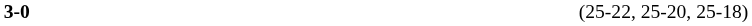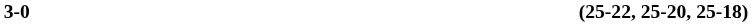(664, 12) normal -> (664, 12) bold
